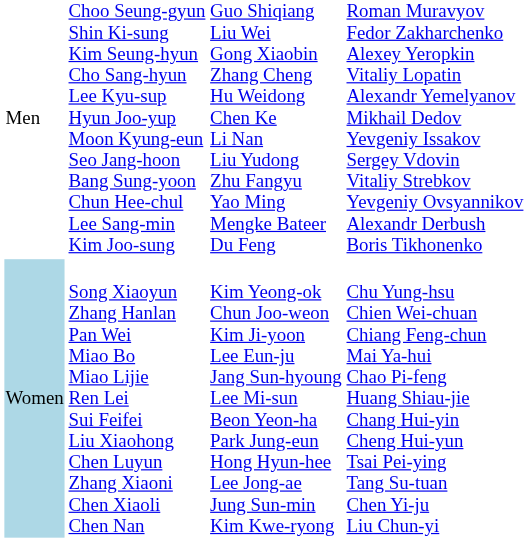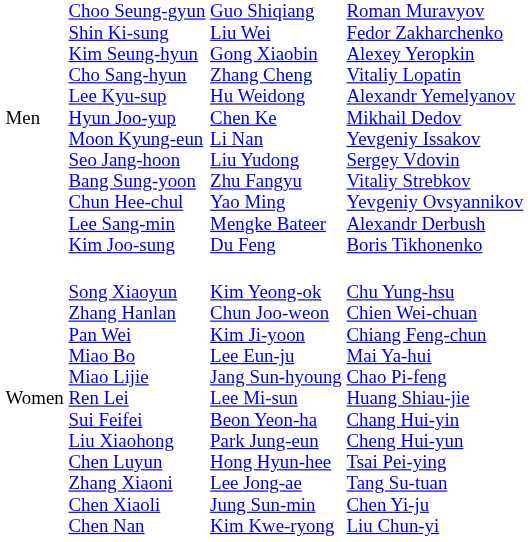(35, 398) lightblue background -> (35, 398) no background
